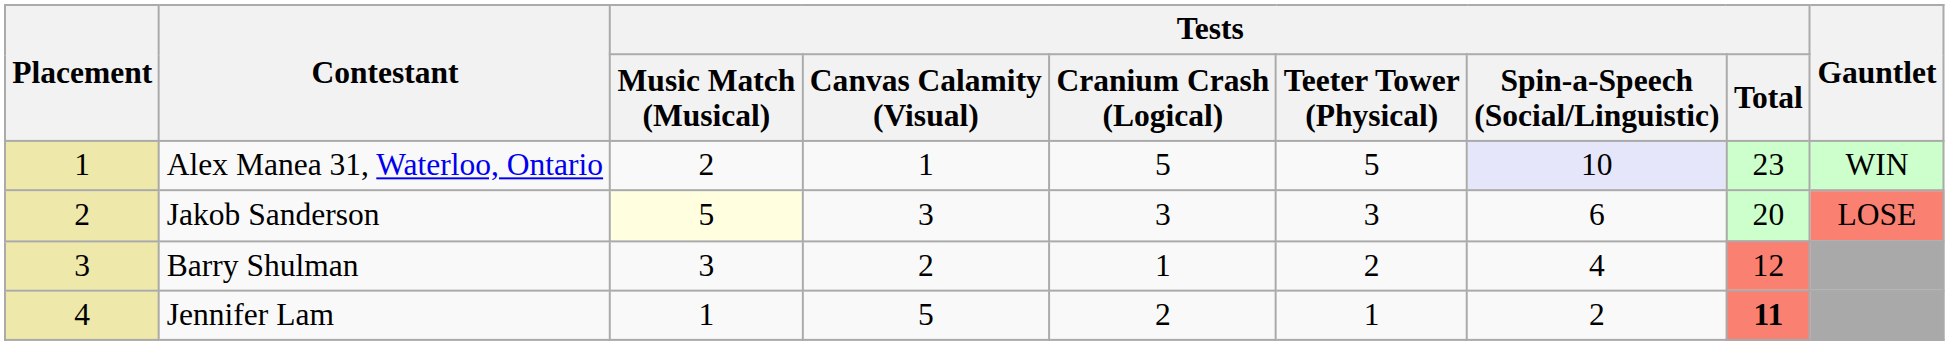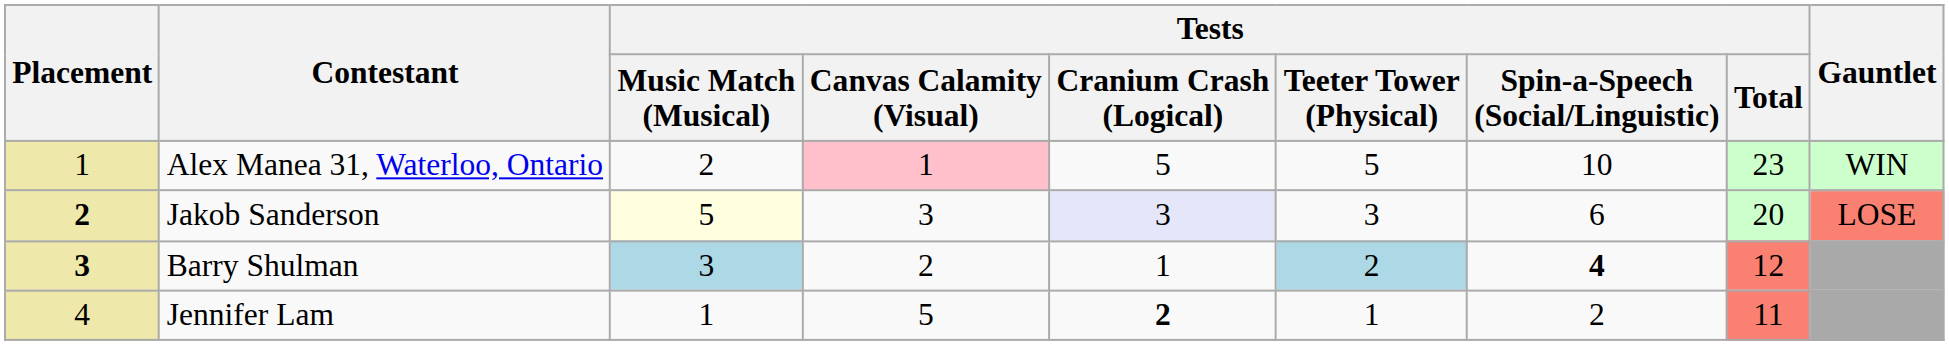(926, 164) no background -> (926, 164) pink background
(1597, 164) lavender background -> (1597, 164) no background
(82, 214) normal -> (82, 214) bold
(1163, 214) no background -> (1163, 214) lavender background
(82, 264) normal -> (82, 264) bold
(706, 264) no background -> (706, 264) lightblue background
(1372, 264) no background -> (1372, 264) lightblue background
(1597, 264) normal -> (1597, 264) bold
(1163, 314) normal -> (1163, 314) bold
(1768, 314) bold -> (1768, 314) normal
